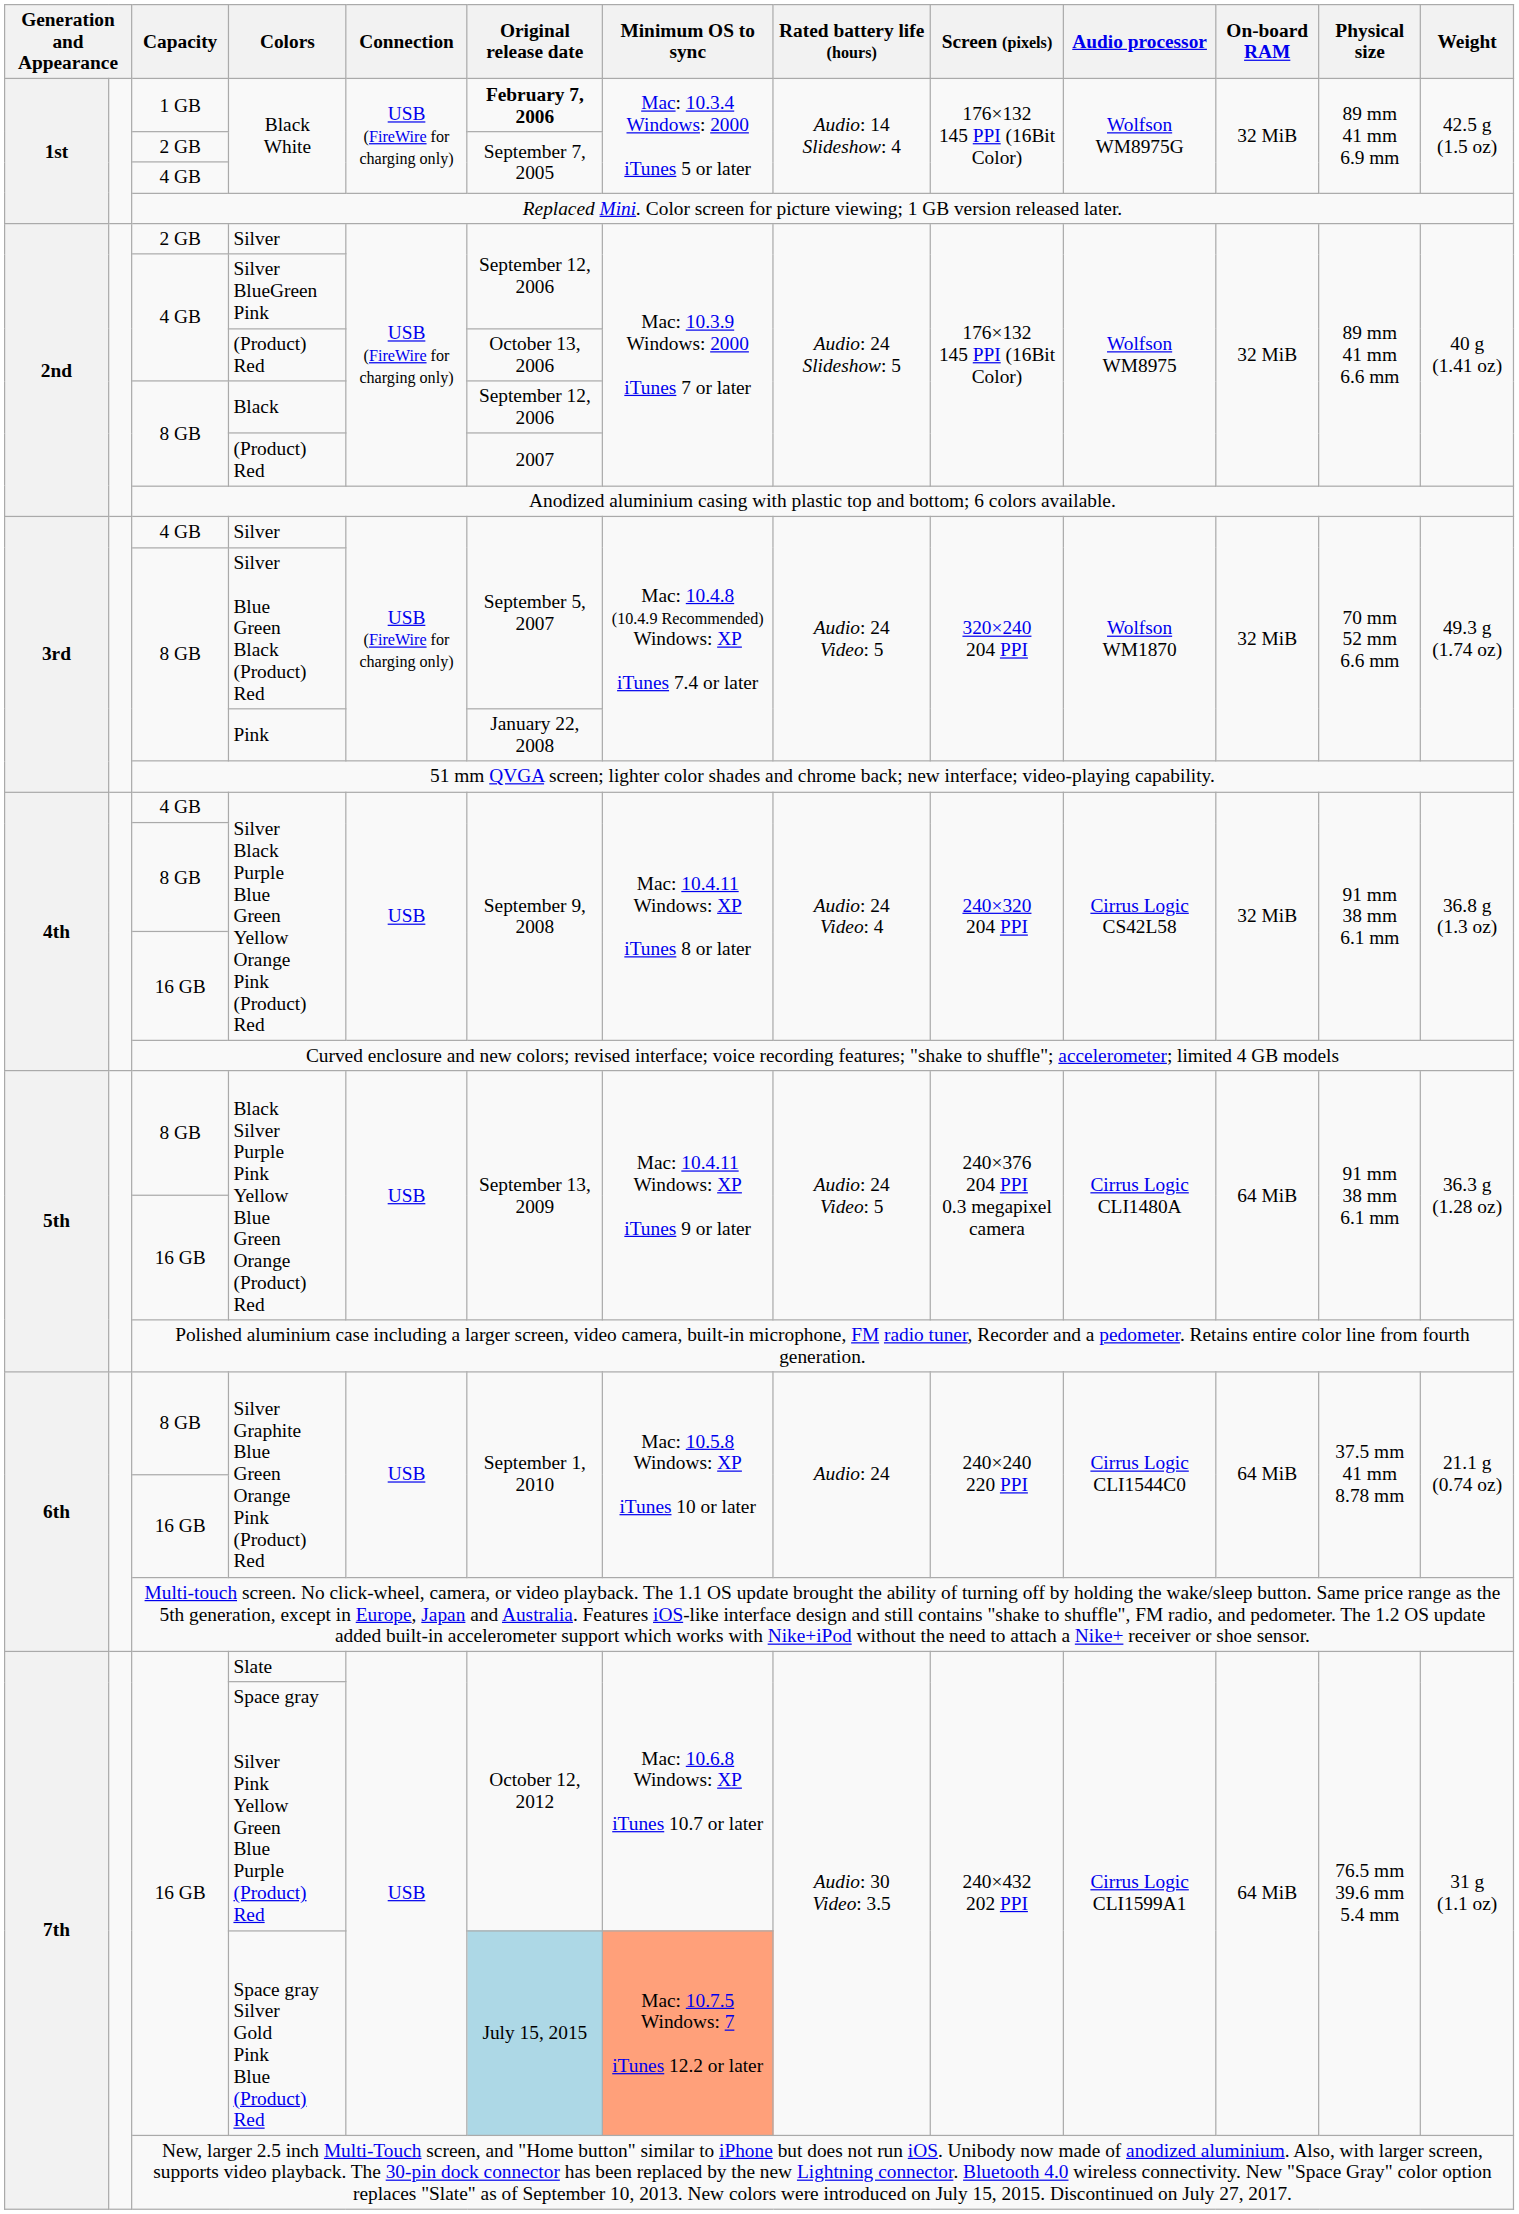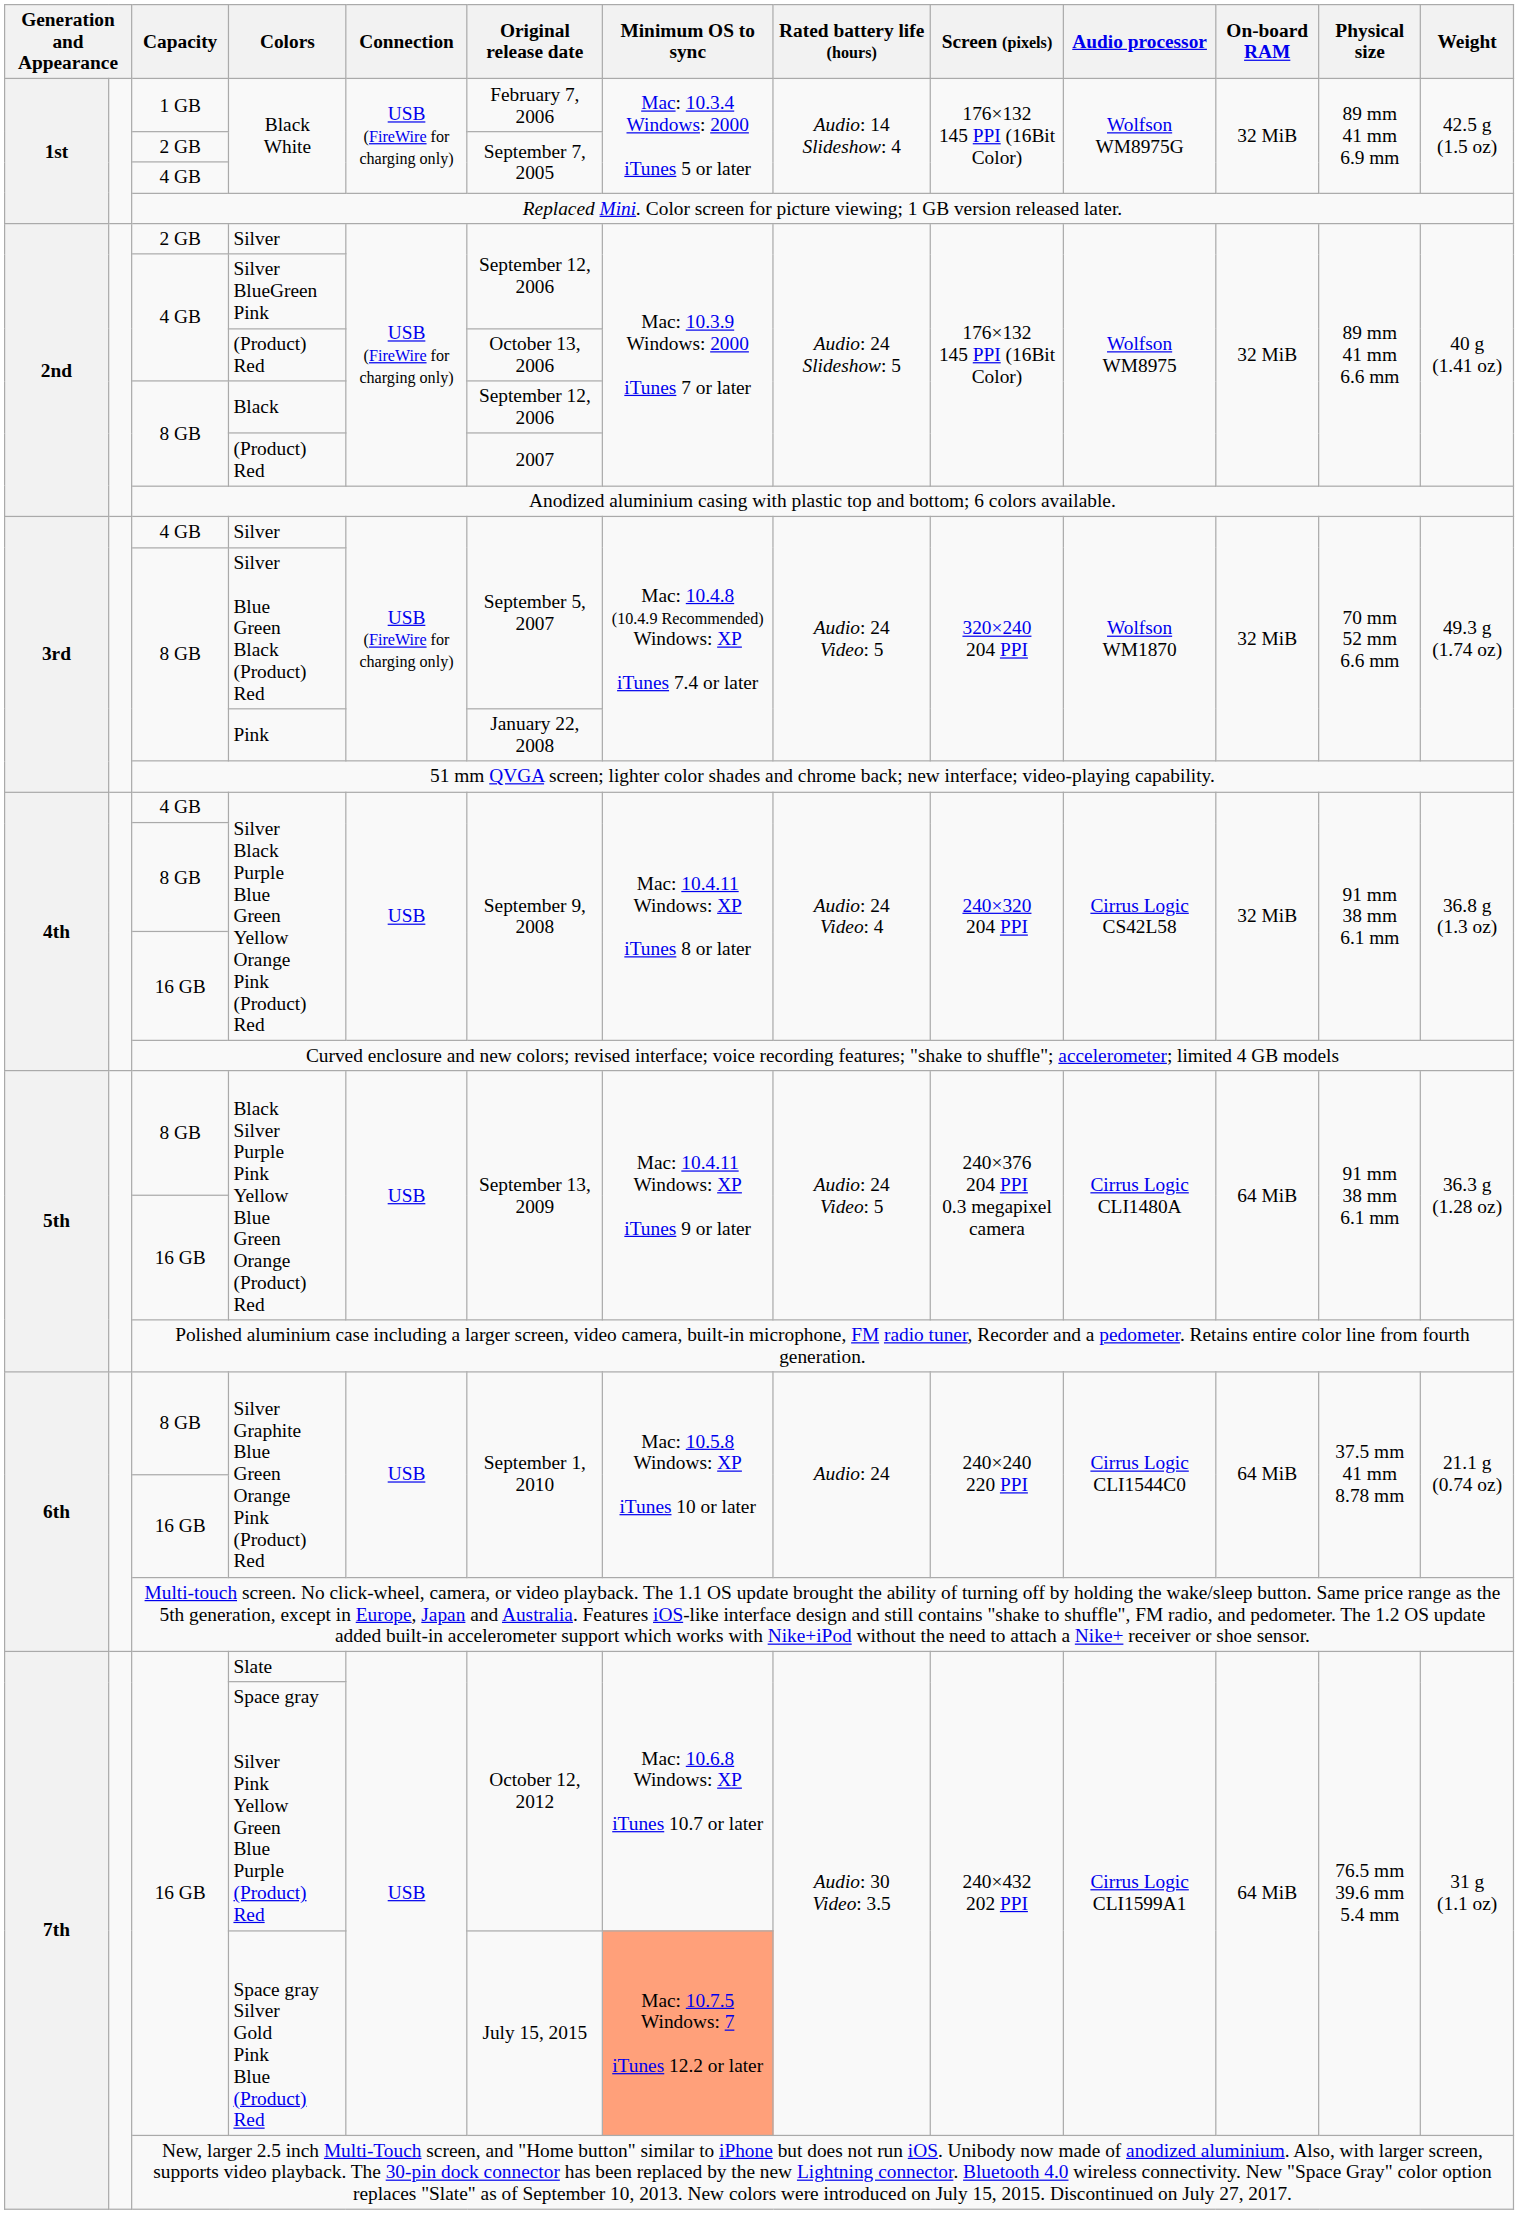(535, 105) bold -> (535, 105) normal
(535, 2032) lightblue background -> (535, 2032) no background
